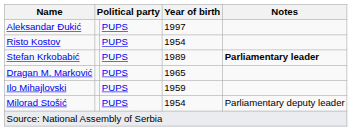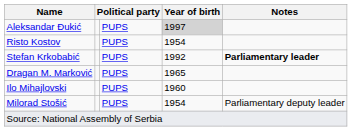(175, 27) no background -> (175, 27) lightgrey background
(175, 57) 1989 -> (175, 57) 1992
(175, 88) 1959 -> (175, 88) 1960
